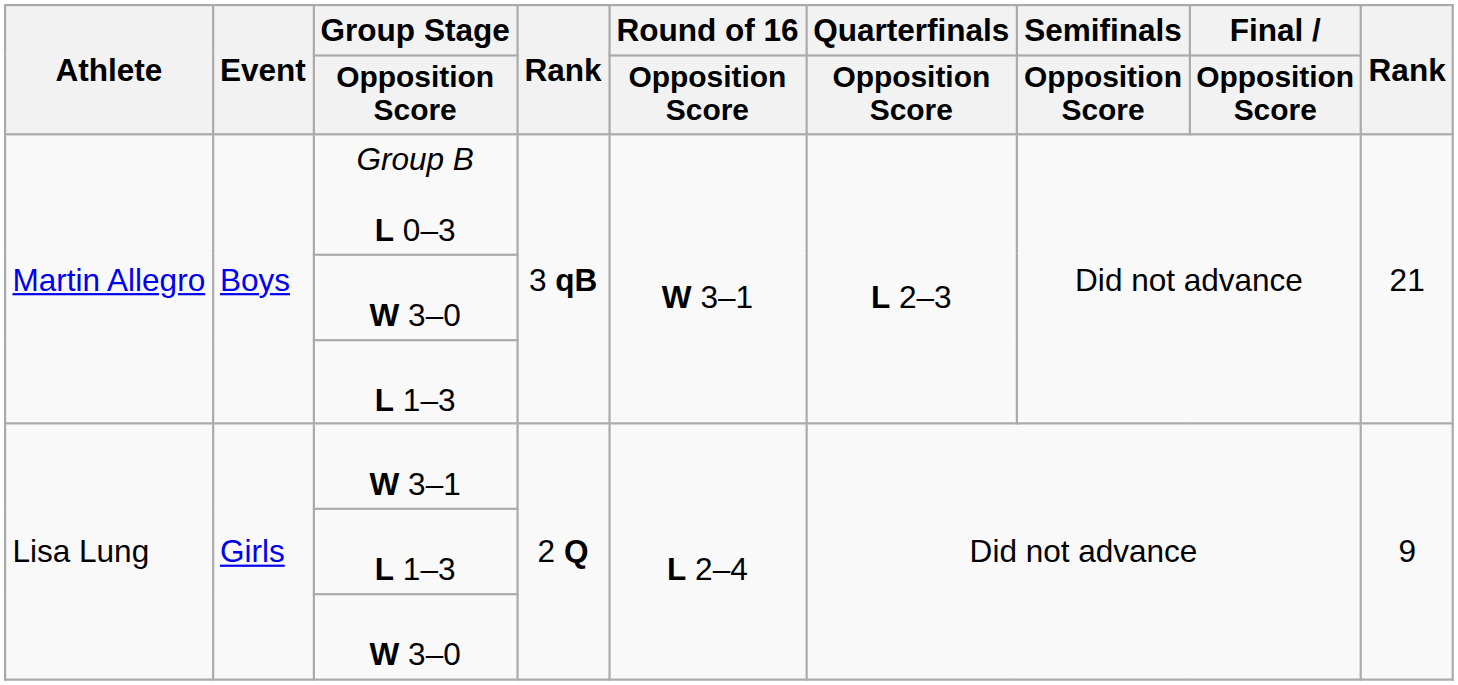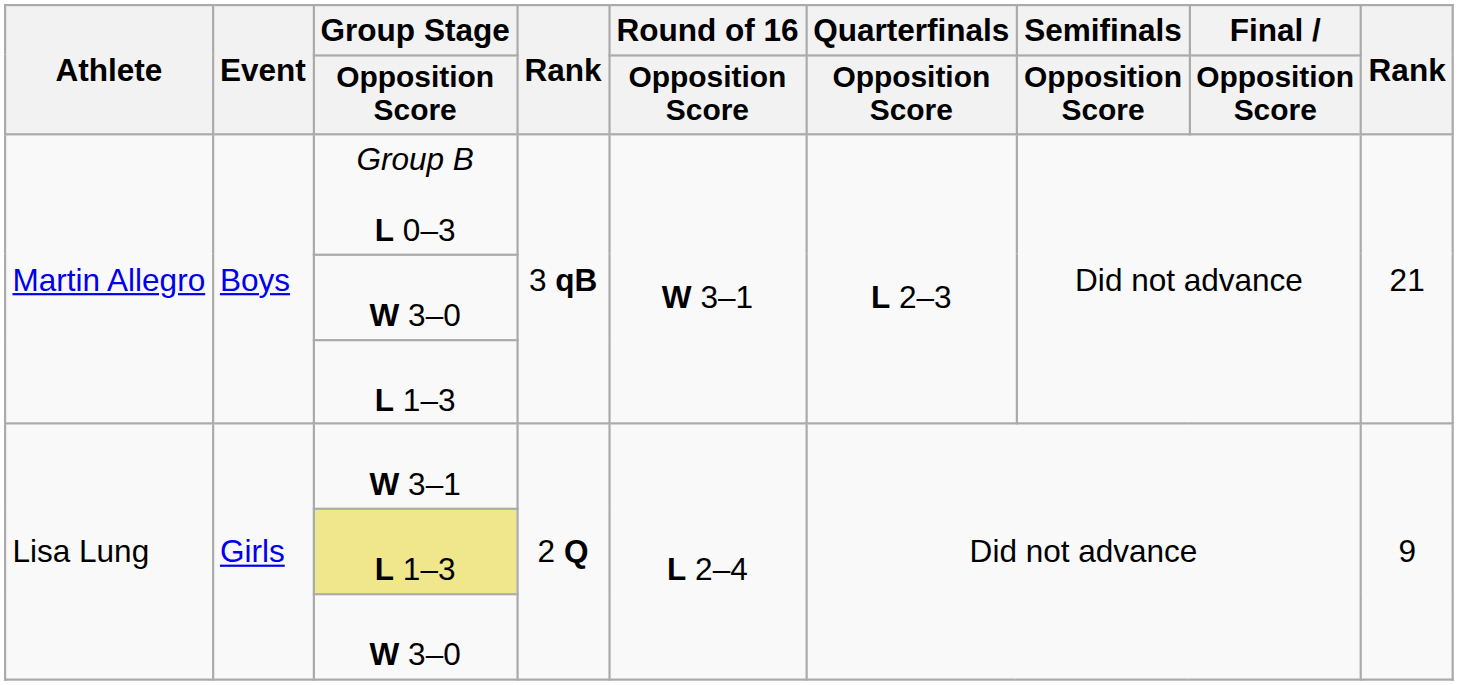(415, 570) no background -> (415, 570) khaki background
